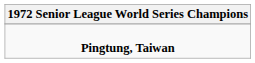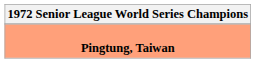(128, 48) no background -> (128, 48) lightsalmon background
